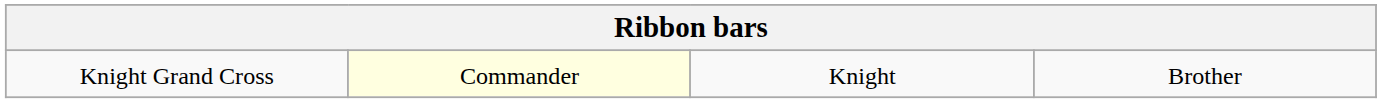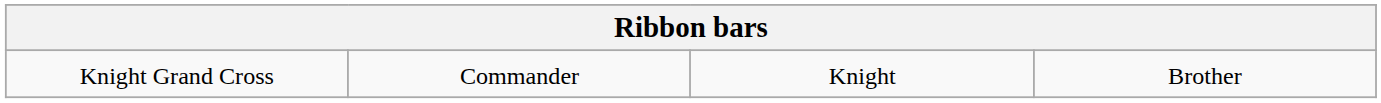(520, 75) lightyellow background -> (520, 75) no background
